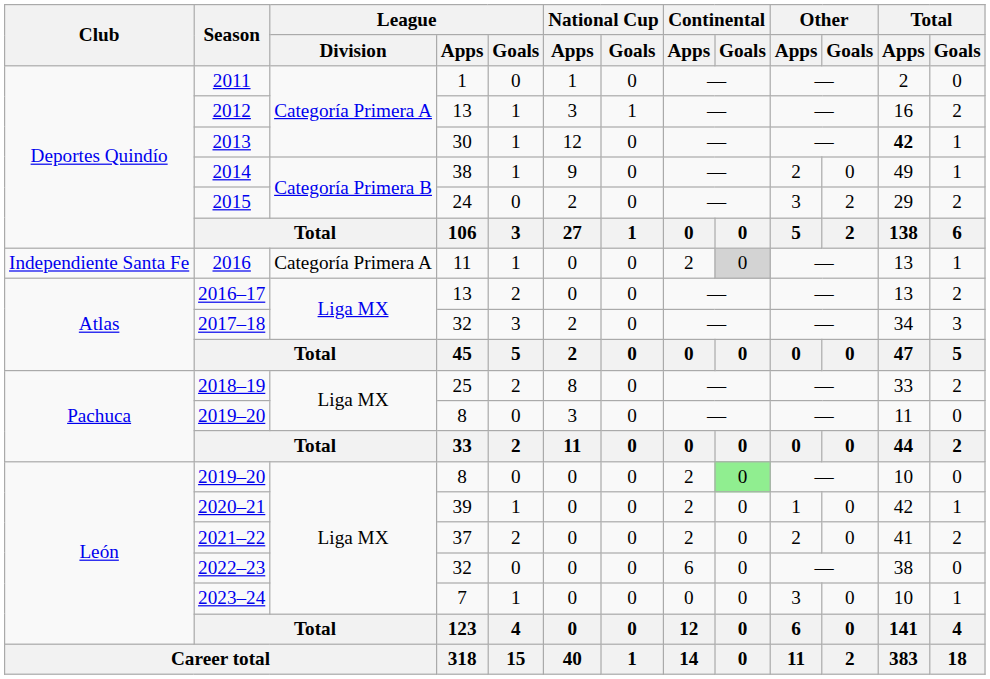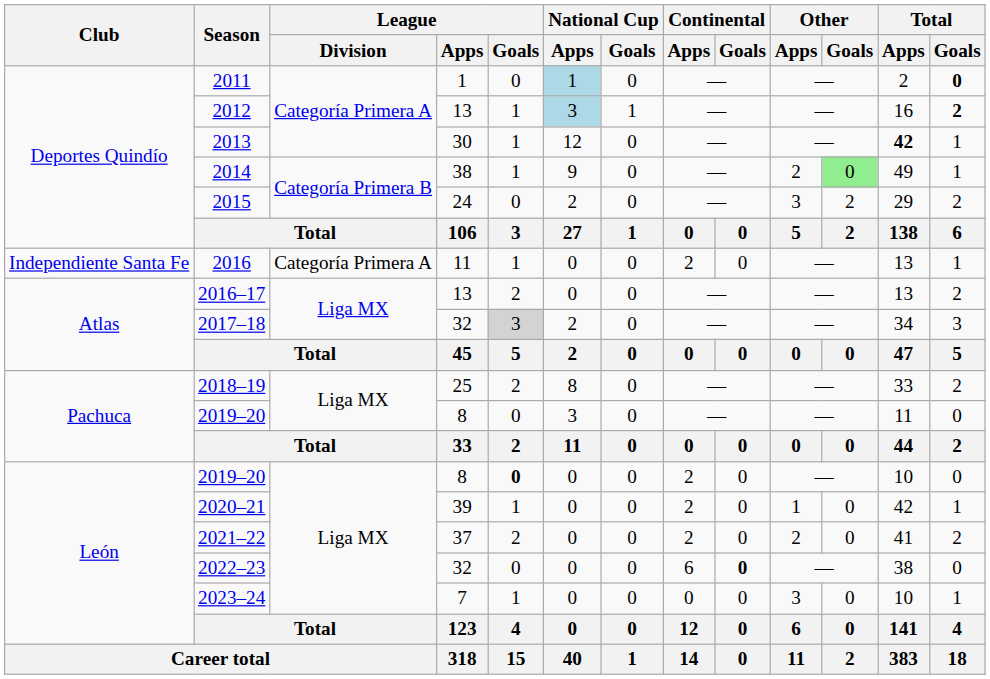(572, 80) no background -> (572, 80) lightblue background
(957, 80) normal -> (957, 80) bold
(572, 111) no background -> (572, 111) lightblue background
(957, 111) normal -> (957, 111) bold
(850, 171) no background -> (850, 171) lightgreen background
(742, 263) lightgrey background -> (742, 263) no background
(516, 324) no background -> (516, 324) lightgrey background
(516, 476) normal -> (516, 476) bold
(742, 476) lightgreen background -> (742, 476) no background
(742, 567) normal -> (742, 567) bold
